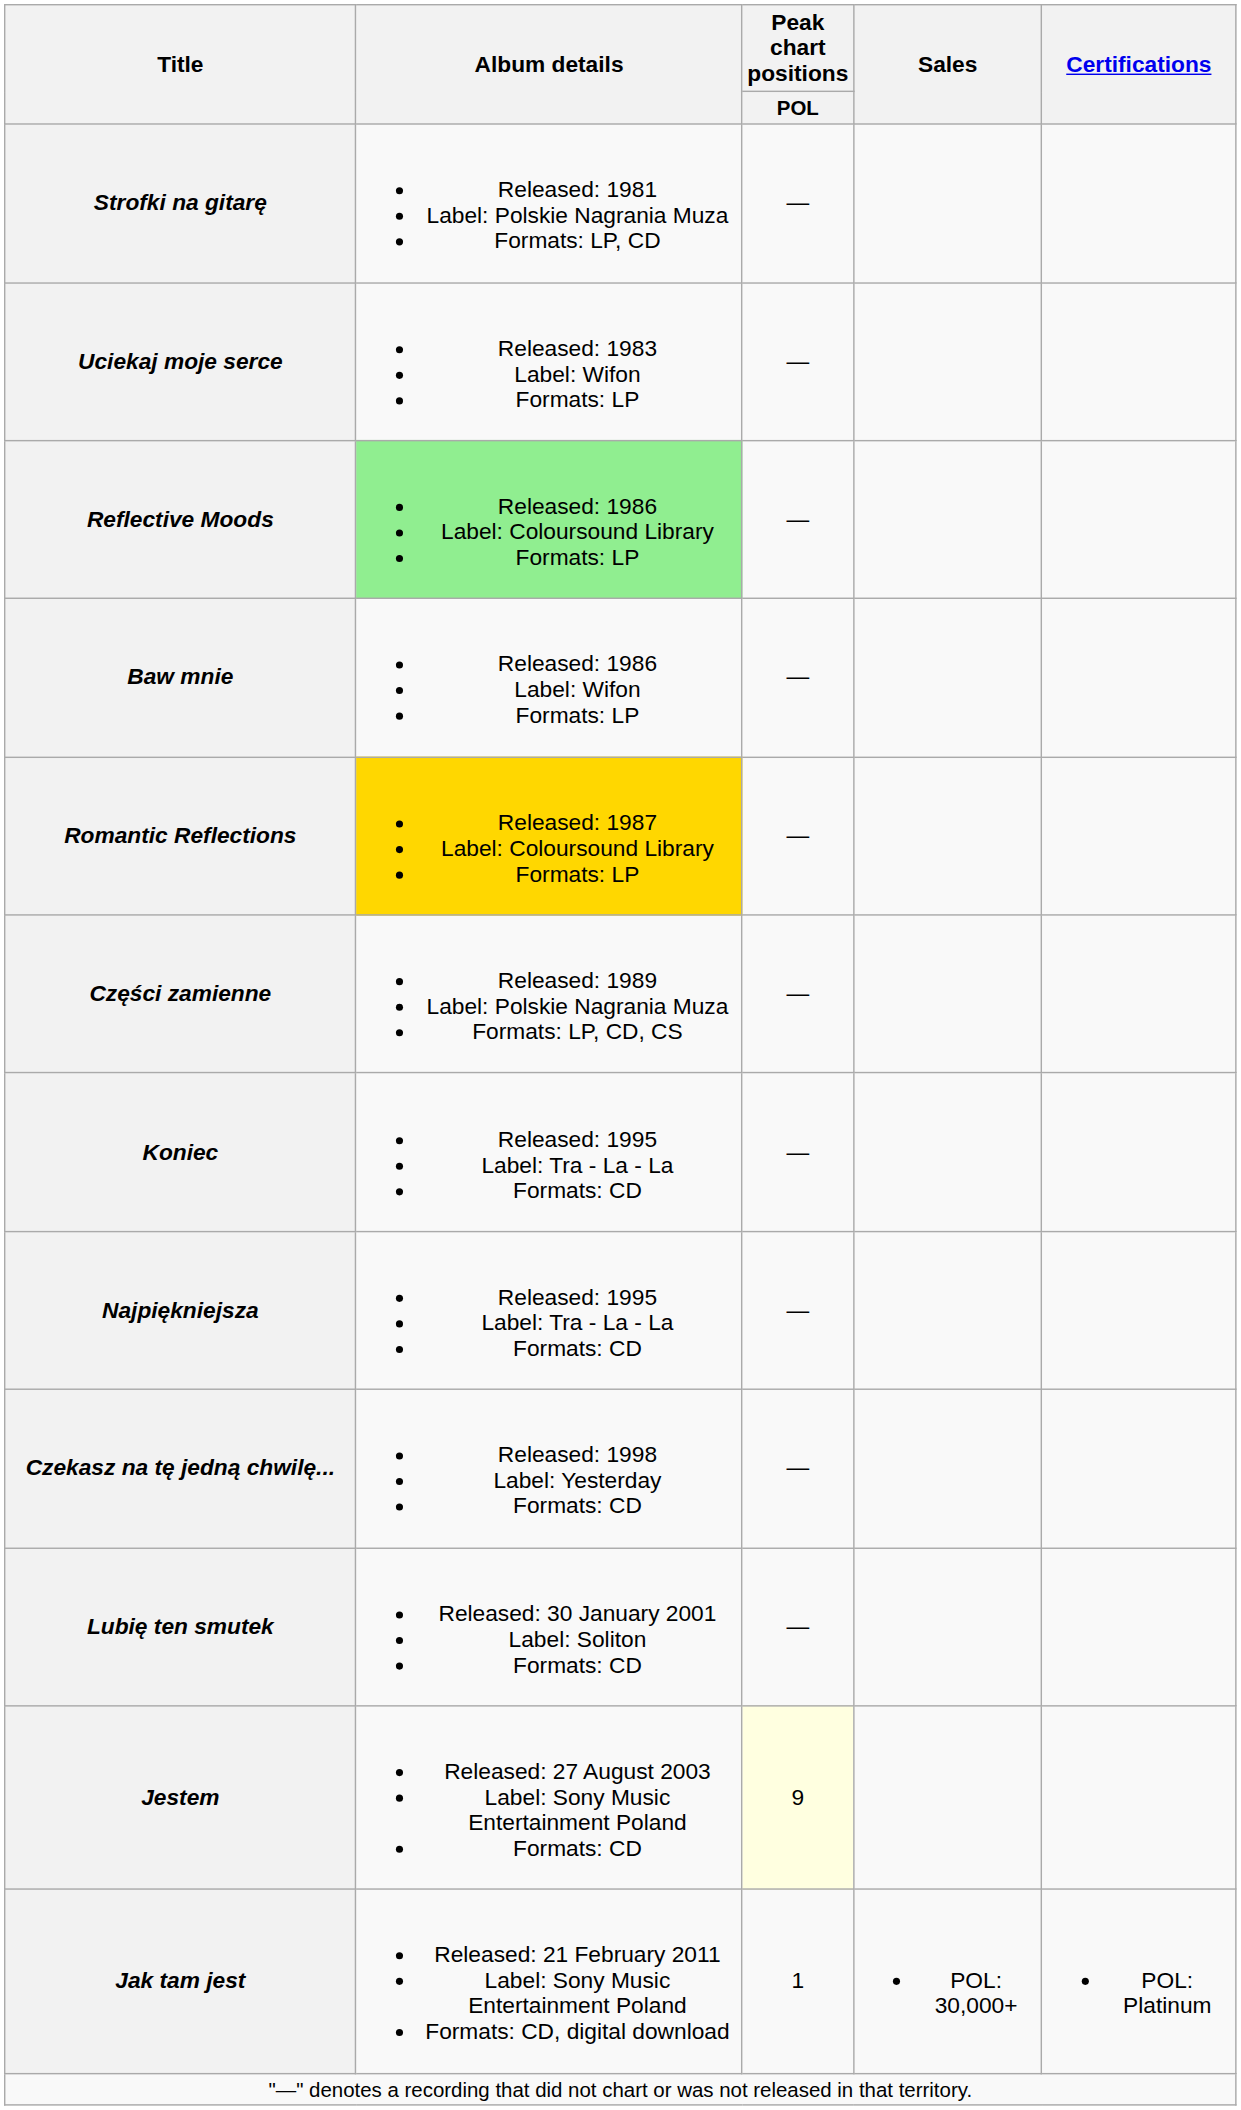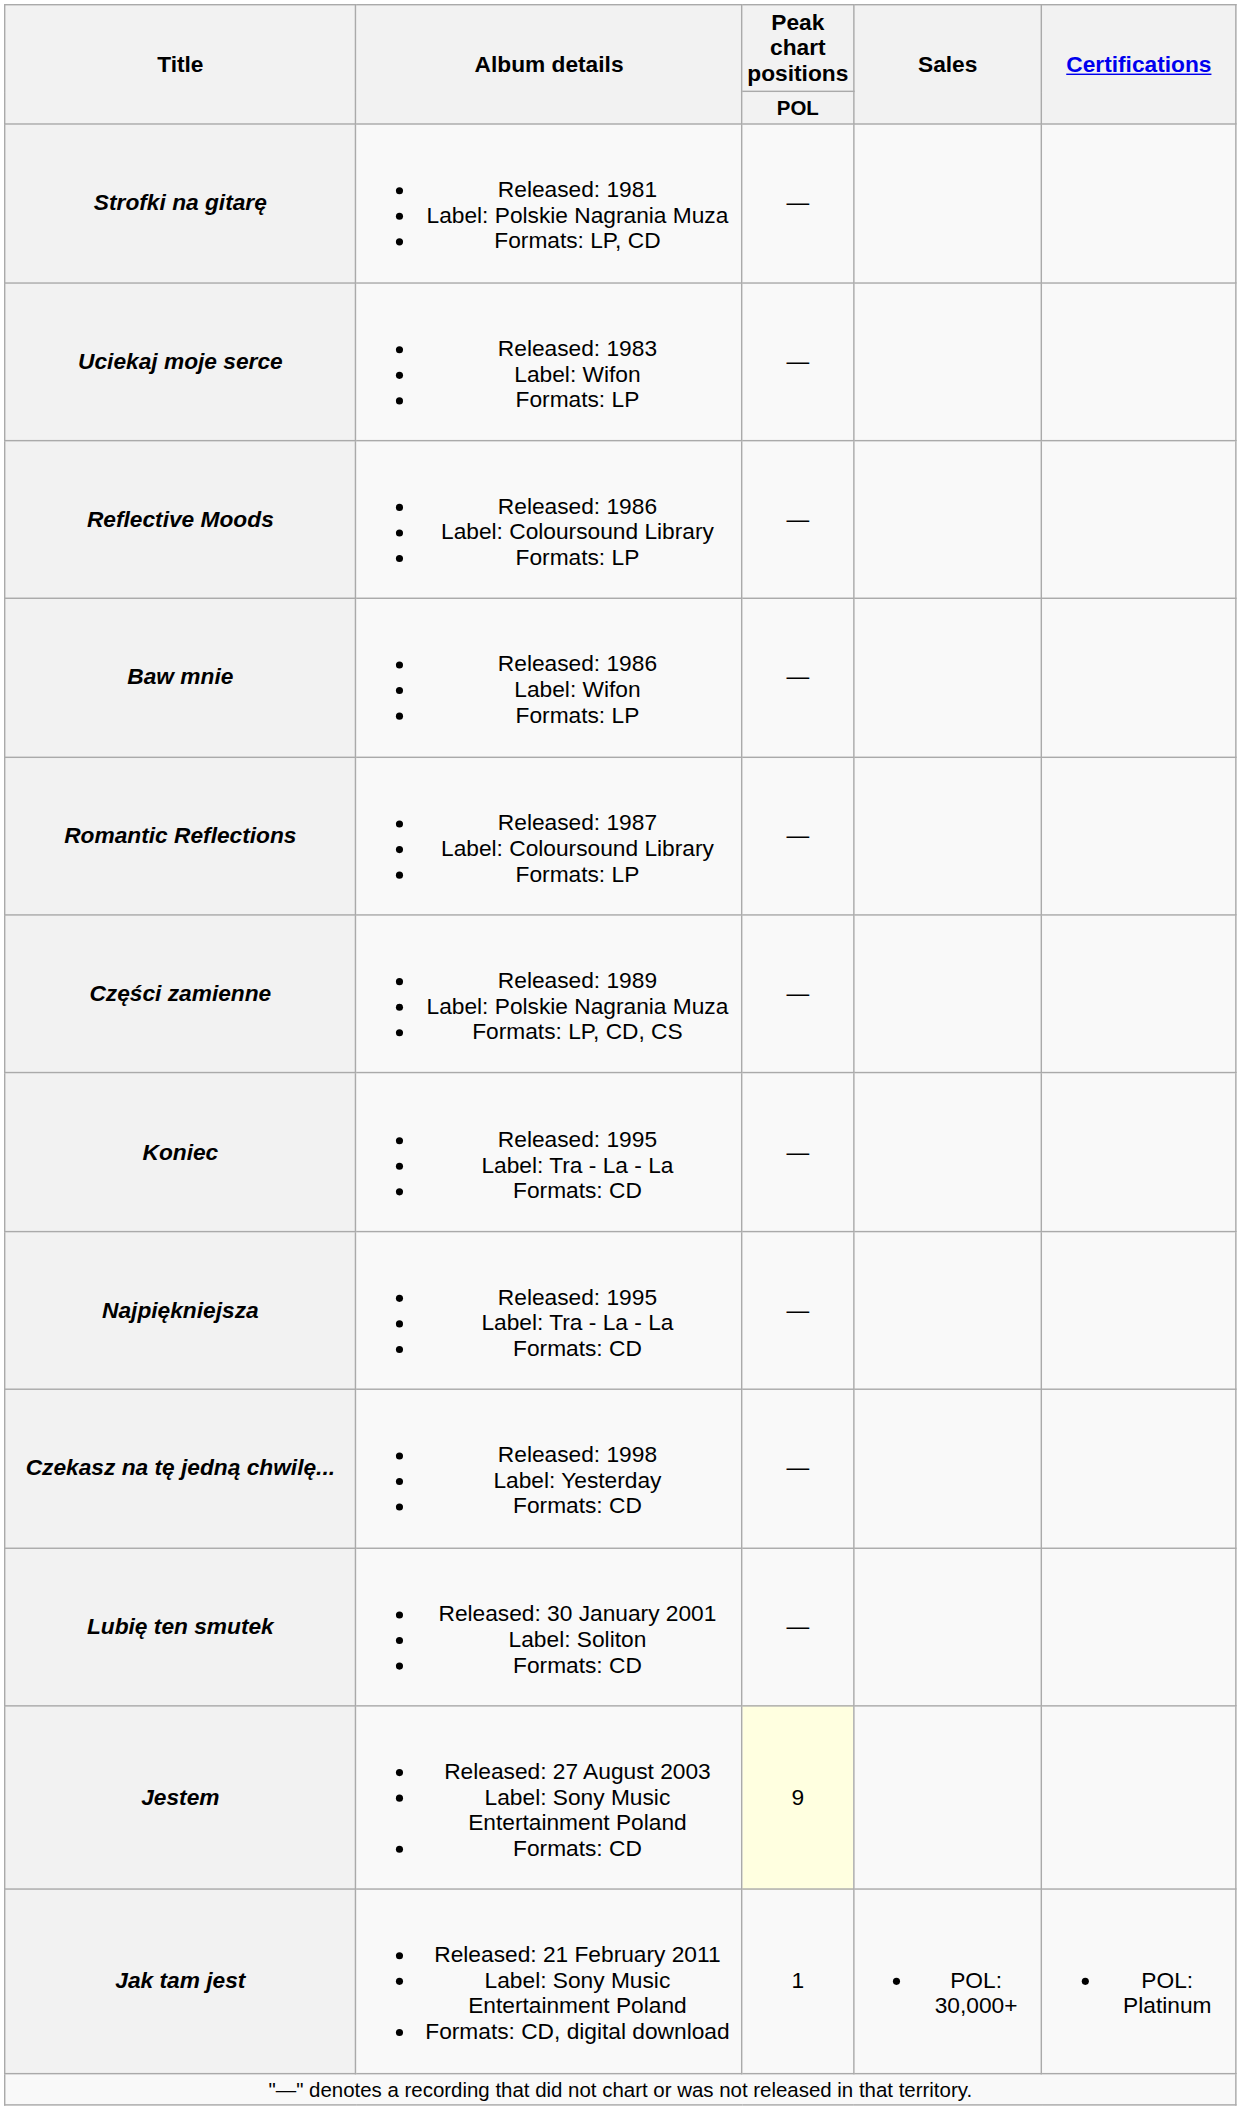(549, 532) lightgreen background -> (549, 532) no background
(549, 849) gold background -> (549, 849) no background
